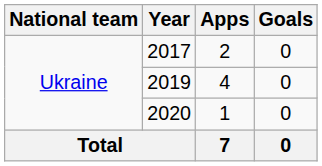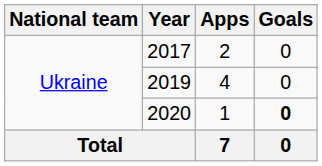(286, 113) normal -> (286, 113) bold
